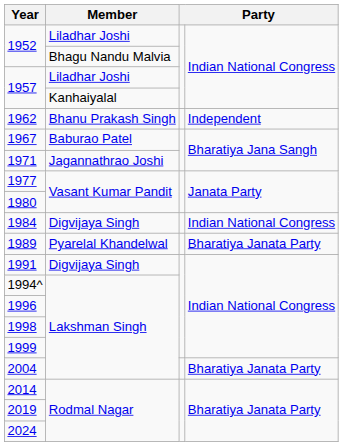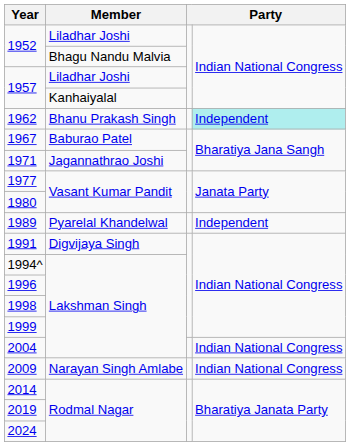(224, 118) no background -> (232, 118) paleturquoise background
- row: (22, 222)
(254, 243) Bharatiya Janata Party -> (232, 222) Independent
(254, 368) Bharatiya Janata Party -> (269, 347) Indian National Congress
+ row: (22, 368)
